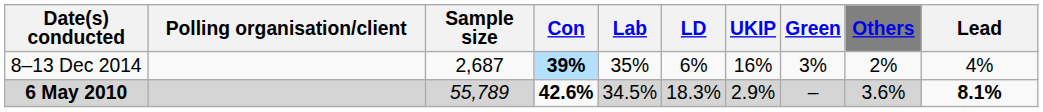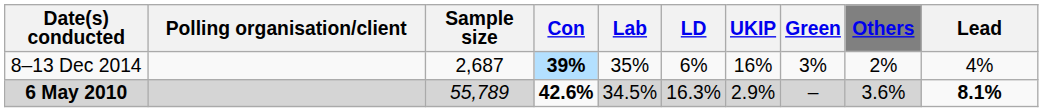(694, 93) 18.3% -> (694, 93) 16.3%
